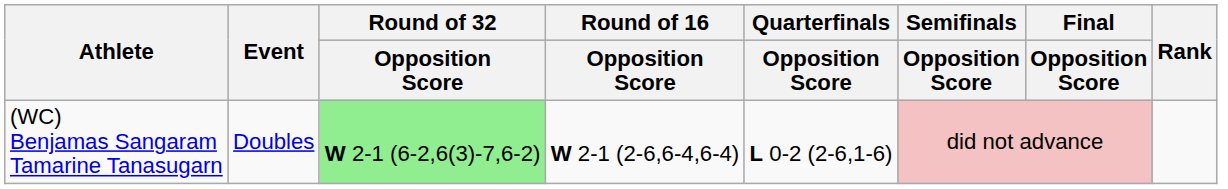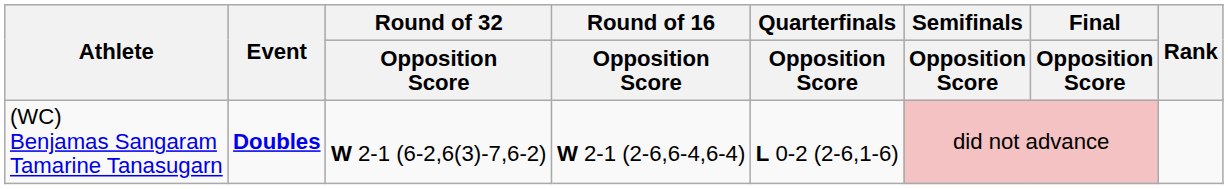(274, 142) normal -> (277, 142) bold
(433, 154) lightgreen background -> (439, 154) no background
